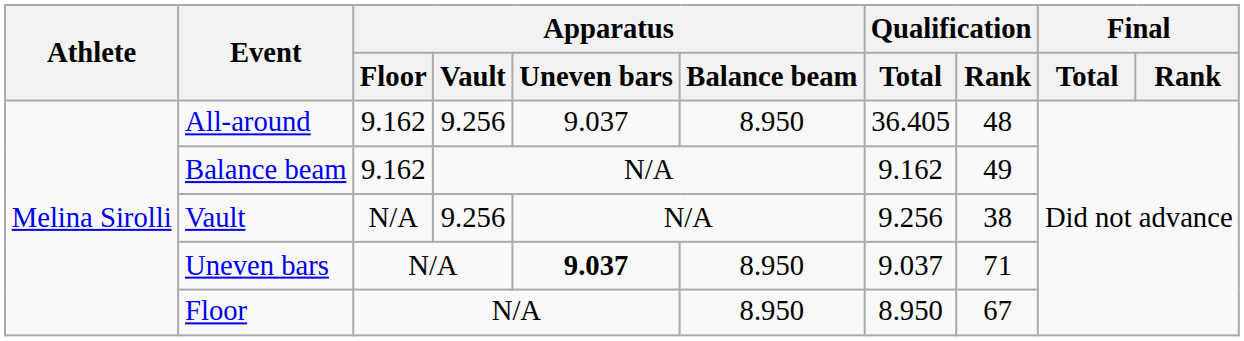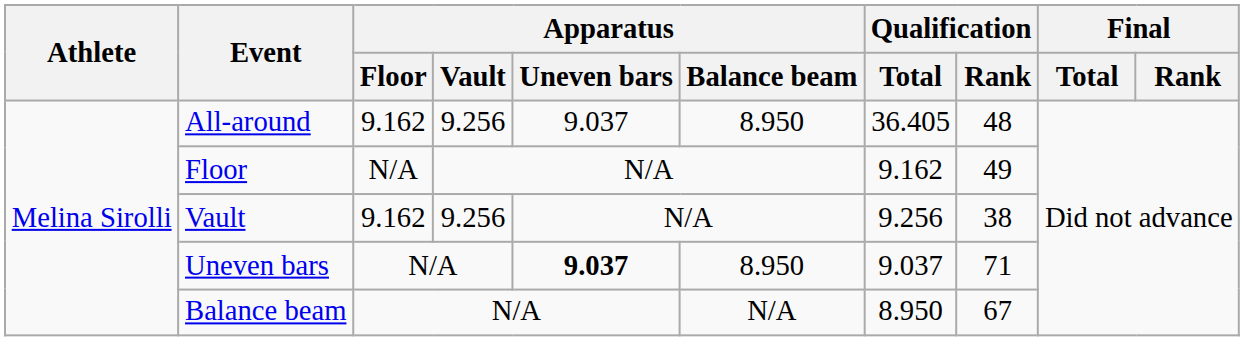(266, 170) Balance beam -> (216, 170) Floor
(393, 170) 9.162 -> (393, 170) N/A
(393, 217) N/A -> (393, 217) 9.162
(216, 312) Floor -> (266, 312) Balance beam
(772, 312) 8.950 -> (772, 312) N/A
